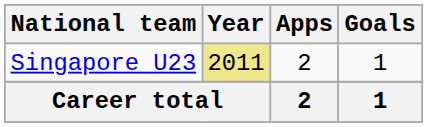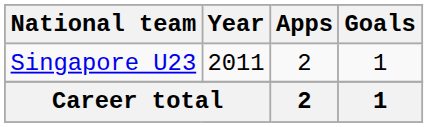(236, 63) khaki background -> (236, 63) no background
